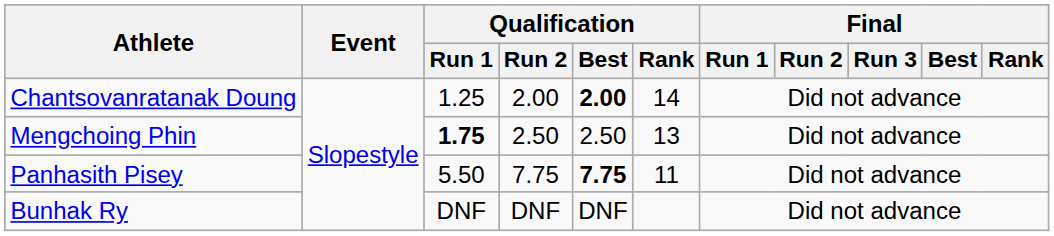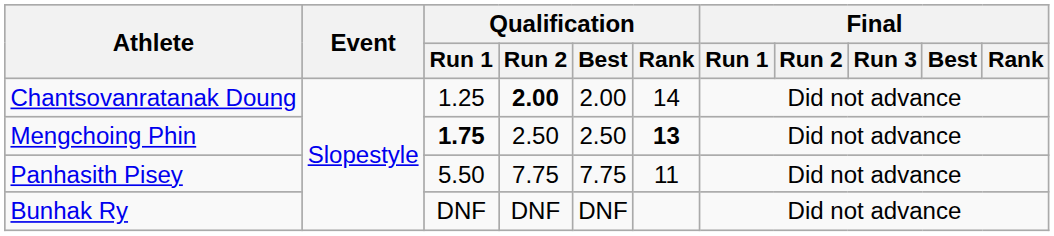(535, 98) normal -> (535, 98) bold
(603, 98) bold -> (603, 98) normal
(666, 136) normal -> (666, 136) bold
(603, 174) bold -> (603, 174) normal
